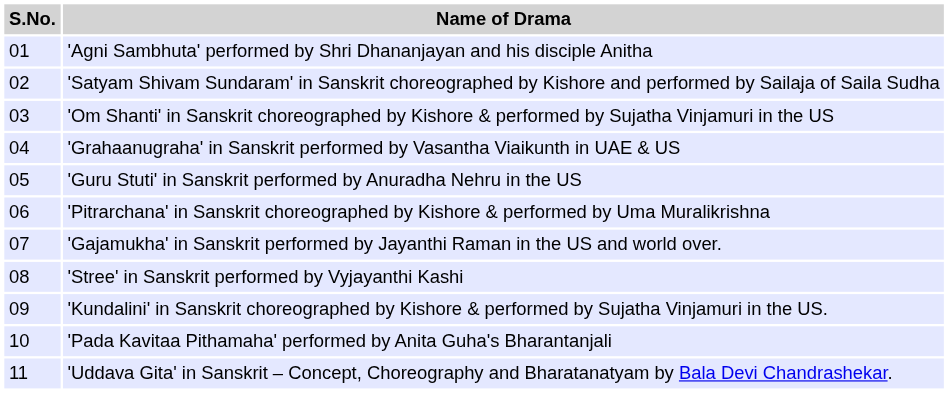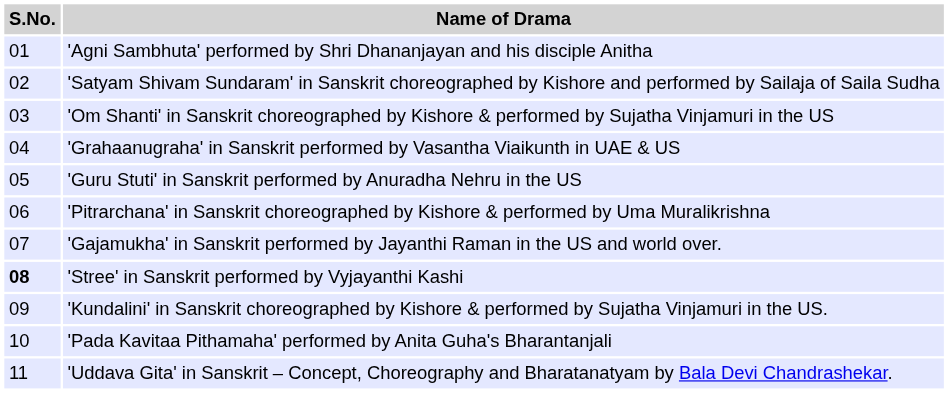(19, 276) normal -> (19, 276) bold
